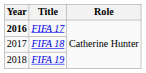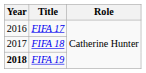(17, 28) bold -> (17, 28) normal
(17, 60) normal -> (17, 60) bold
